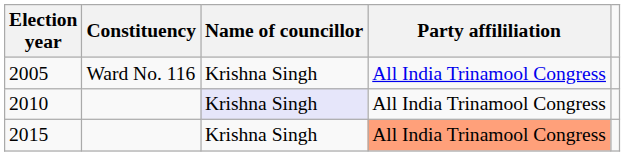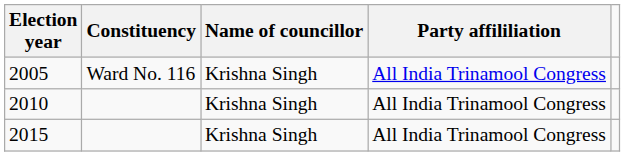(261, 103) lavender background -> (261, 103) no background
(489, 134) lightsalmon background -> (489, 134) no background
